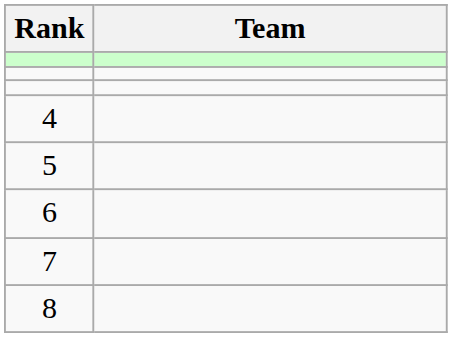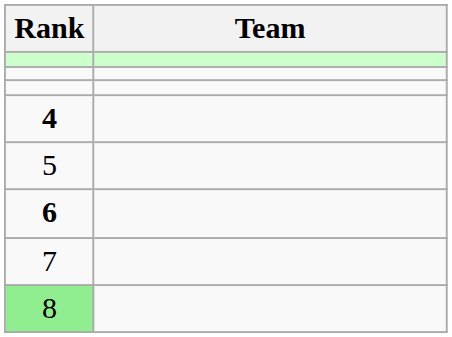(49, 117) normal -> (49, 117) bold
(49, 213) normal -> (49, 213) bold
(49, 308) no background -> (49, 308) lightgreen background
